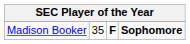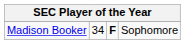(98, 30) 35 -> (98, 30) 34
(152, 30) bold -> (150, 30) normal
